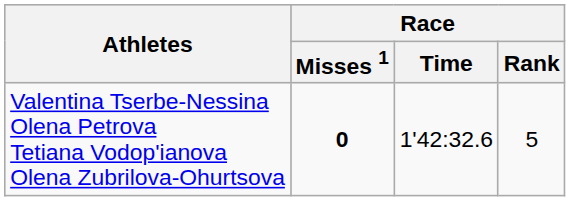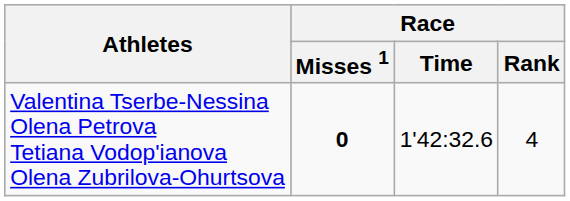(532, 140) 5 -> (532, 140) 4
